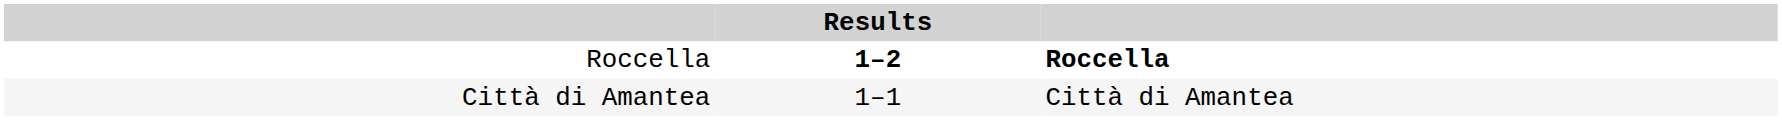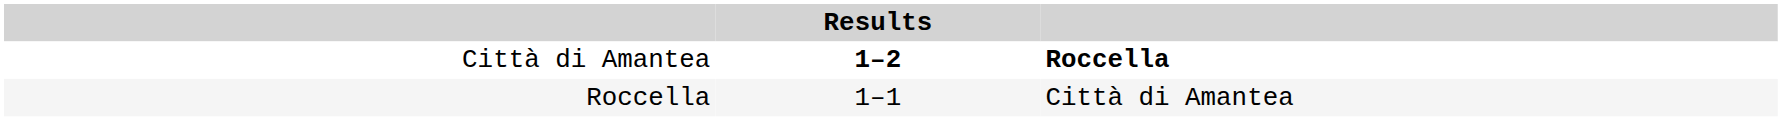(648, 60) Roccella -> (586, 60) Città di Amantea
(586, 98) Città di Amantea -> (648, 98) Roccella
